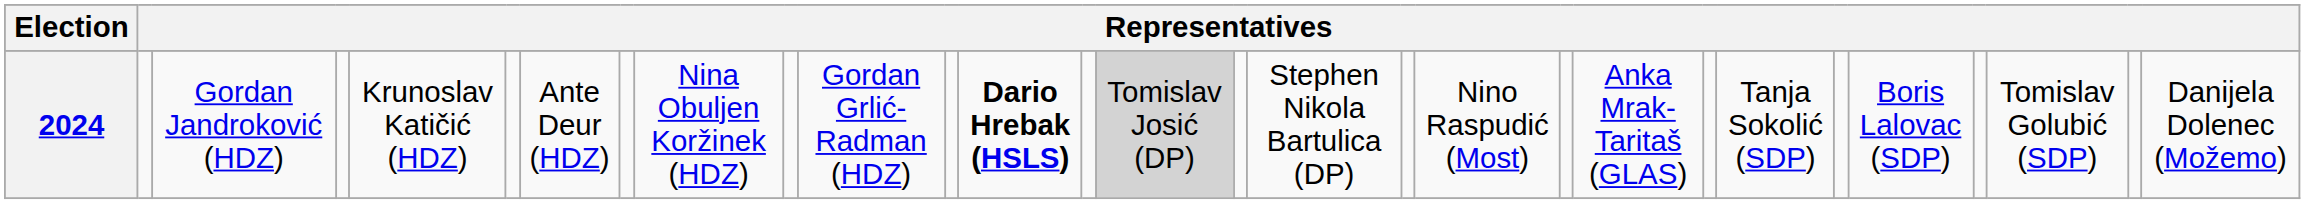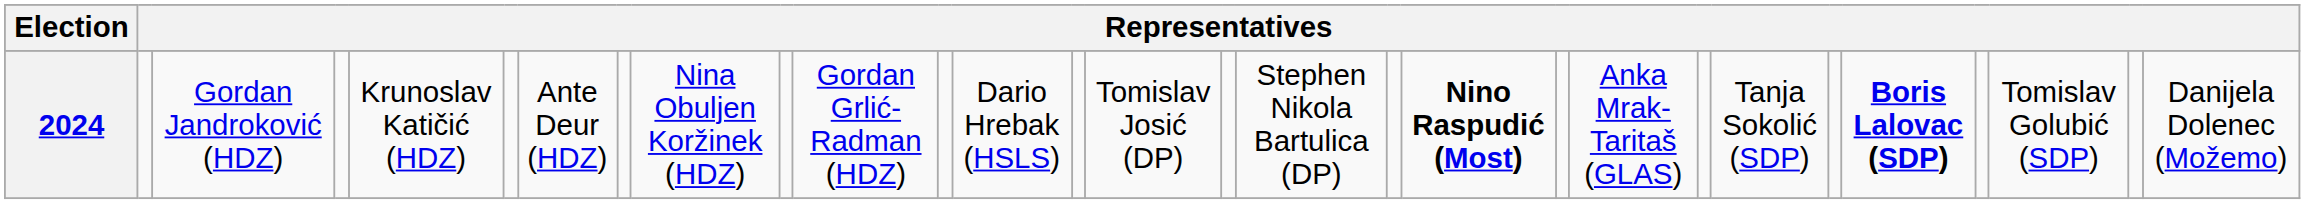(1020, 124) bold -> (1012, 124) normal
(1165, 124) lightgrey background -> (1153, 124) no background
(1487, 124) normal -> (1478, 124) bold
(1911, 124) normal -> (1908, 124) bold
